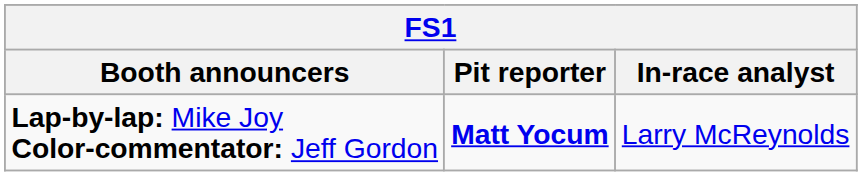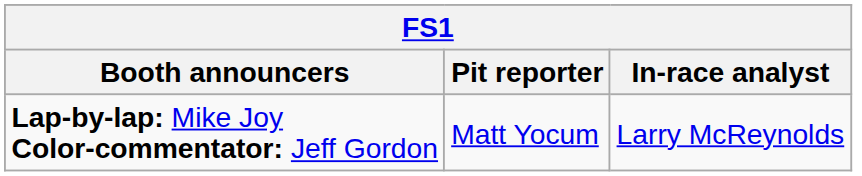(530, 133) bold -> (525, 133) normal
